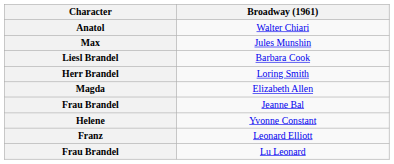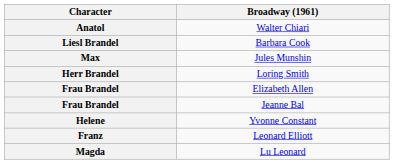rows swapped: (283, 58) <-> (283, 43)
(90, 89) Magda -> (90, 89) Frau Brandel
(90, 151) Frau Brandel -> (90, 151) Magda
